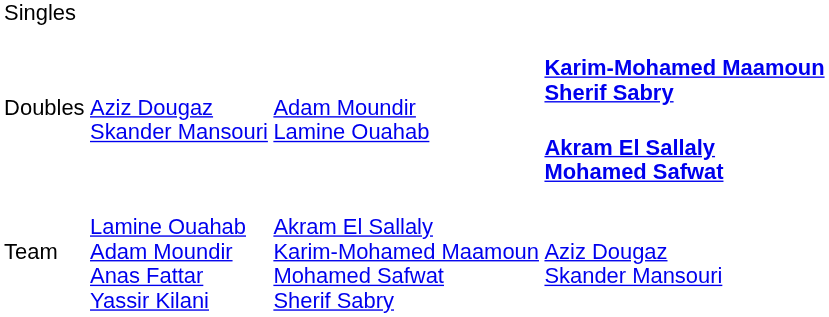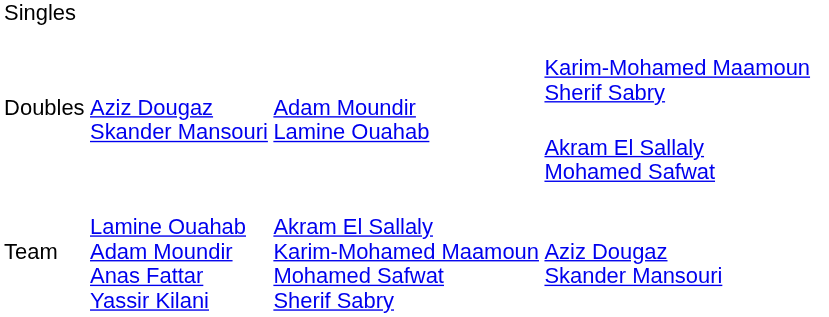(685, 80) bold -> (677, 80) normal
(634, 159) bold -> (630, 159) normal
